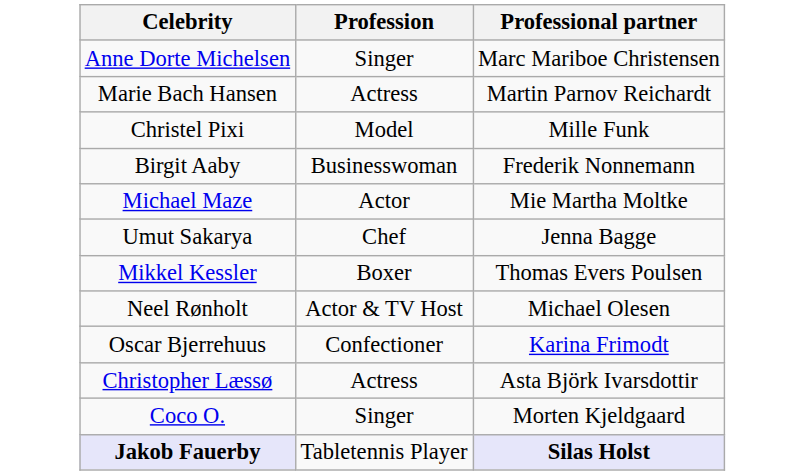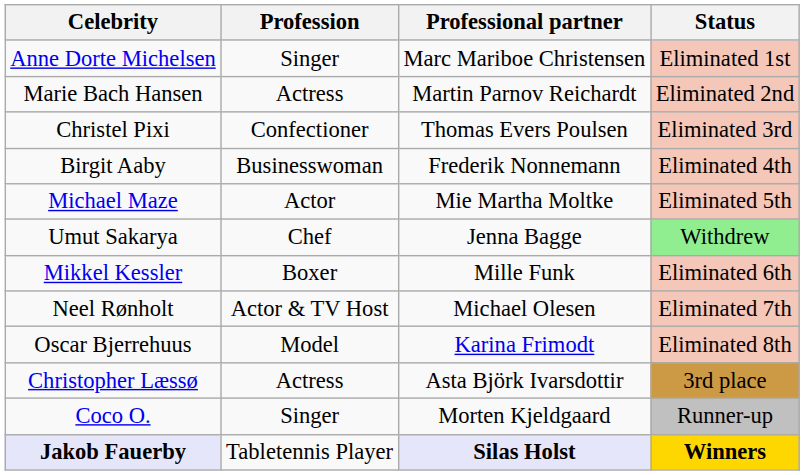+ column: (725, 22)
(384, 129) Model -> (310, 129) Confectioner
(599, 129) Mille Funk -> (524, 129) Thomas Evers Poulsen
(599, 272) Thomas Evers Poulsen -> (524, 272) Mille Funk
(384, 344) Confectioner -> (310, 344) Model
